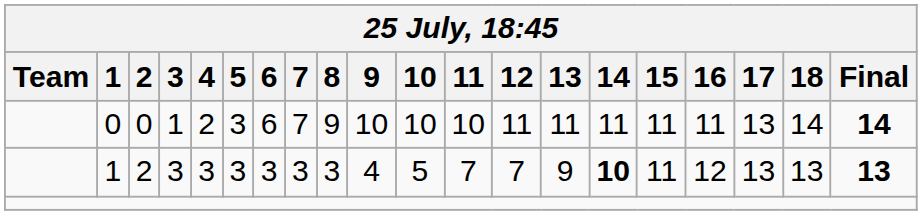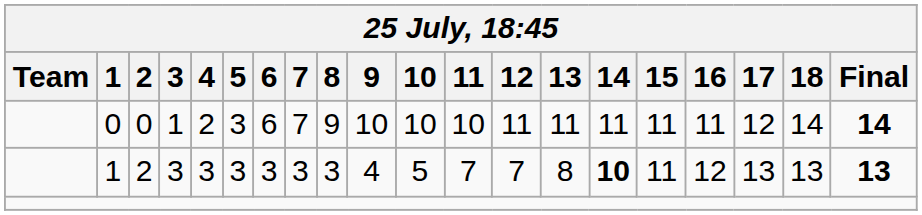(758, 123) 13 -> (758, 123) 12
(565, 171) 9 -> (565, 171) 8
